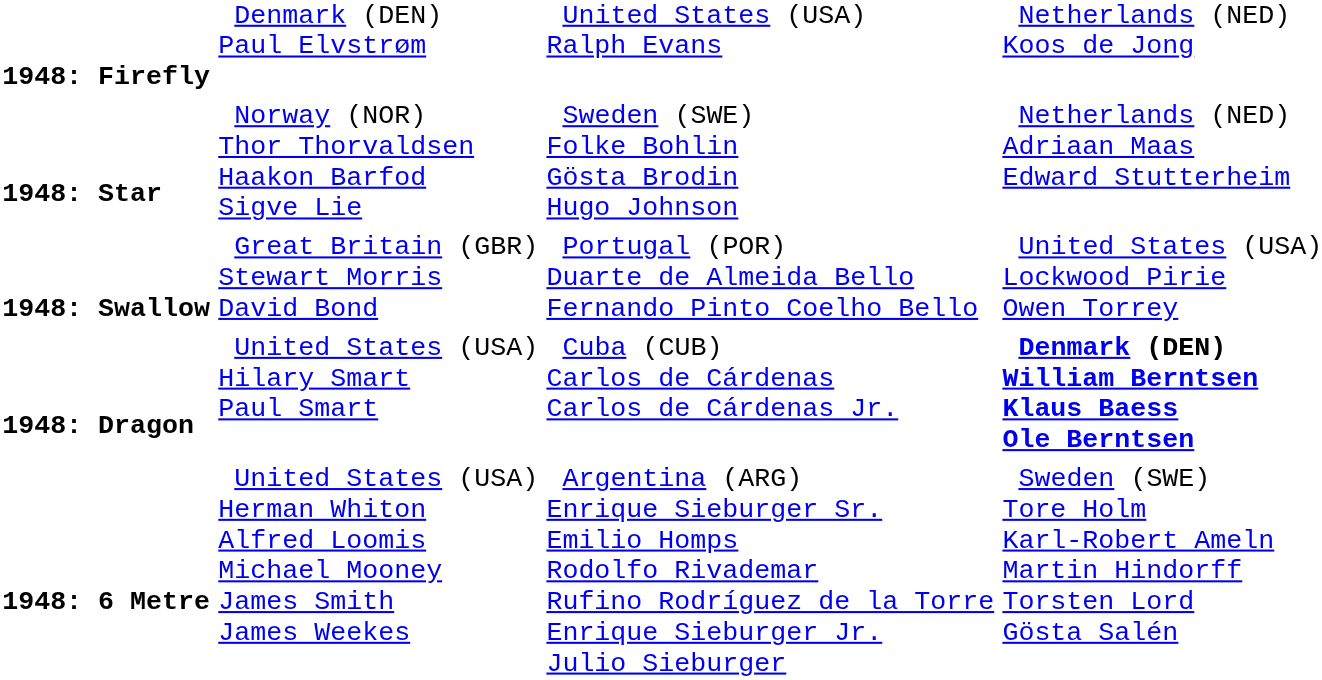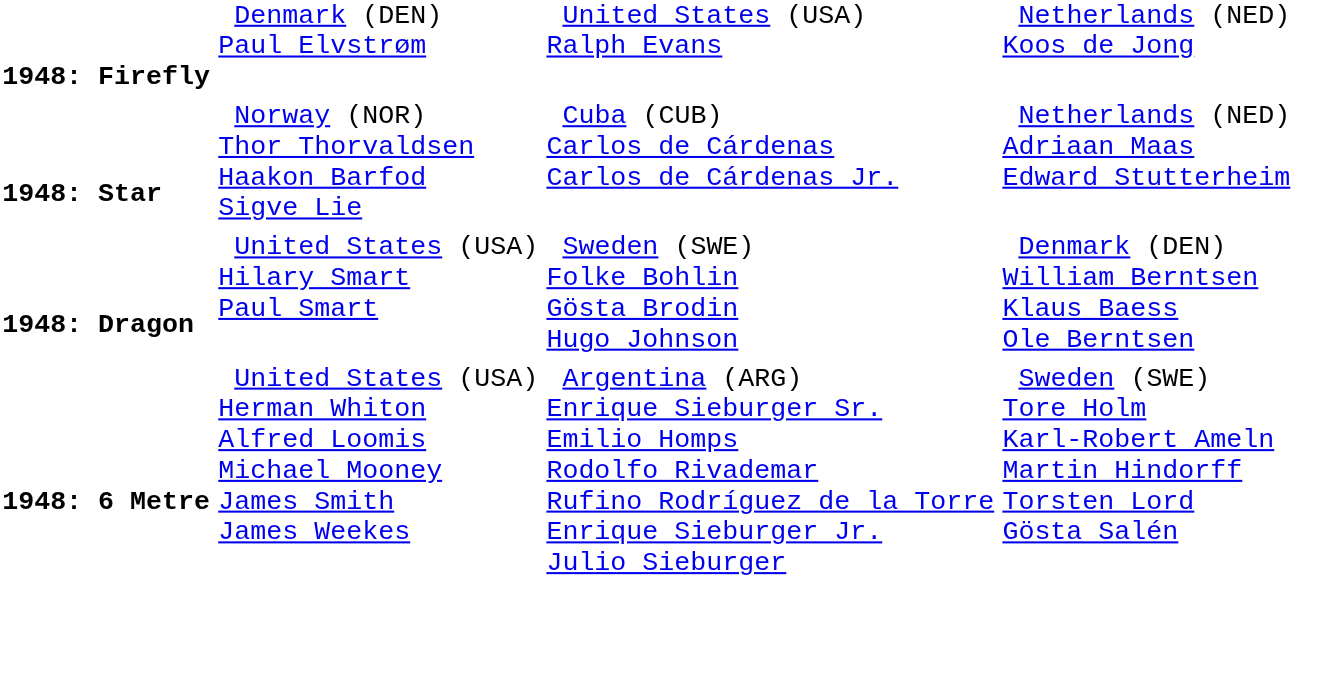(650, 162) Sweden (SWE) Folke Bohlin Gösta Brodin Hugo Johnson -> (722, 147) Cuba (CUB) Carlos de Cárdenas Carlos de Cárdenas Jr.
- row: (106, 309)
(722, 378) Cuba (CUB) Carlos de Cárdenas Carlos de Cárdenas Jr. -> (650, 293) Sweden (SWE) Folke Bohlin Gösta Brodin Hugo Johnson
(1130, 394) bold -> (1130, 293) normal
